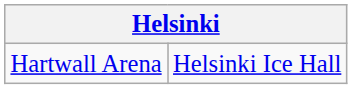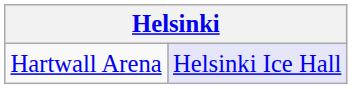(257, 63) no background -> (257, 63) lavender background
